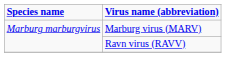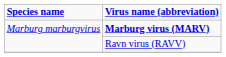(153, 28) normal -> (157, 28) bold
